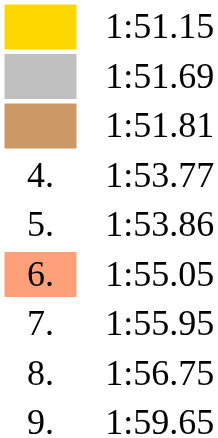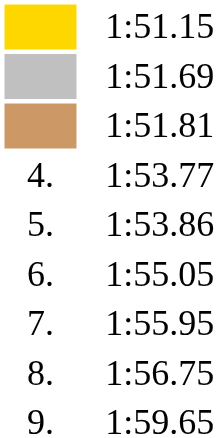(40, 273) lightsalmon background -> (40, 273) no background
